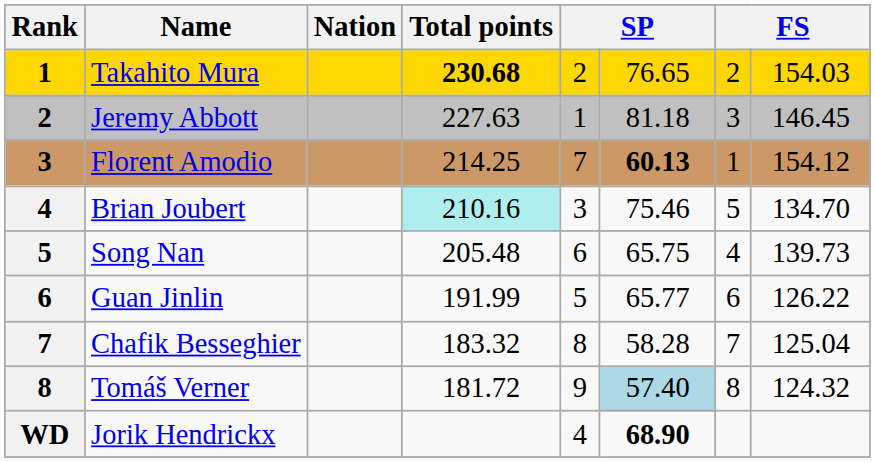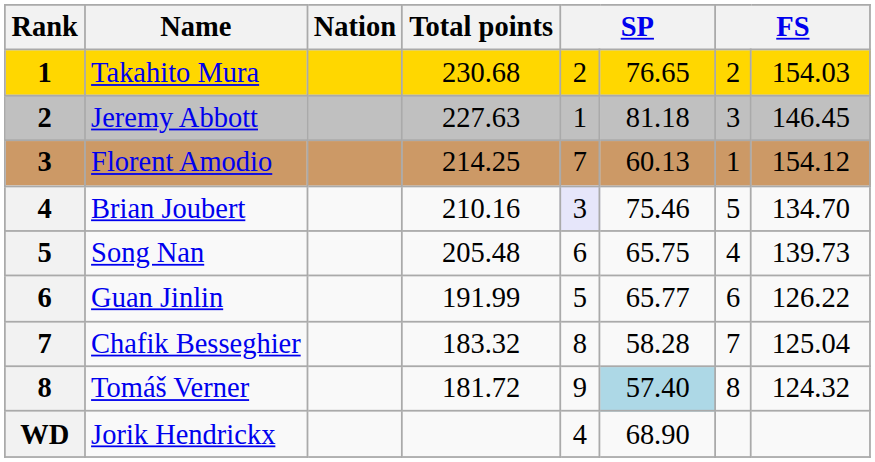(481, 72) bold -> (481, 72) normal
(658, 162) bold -> (658, 162) normal
(481, 207) paleturquoise background -> (481, 207) no background
(580, 207) no background -> (580, 207) lavender background
(658, 433) bold -> (658, 433) normal
